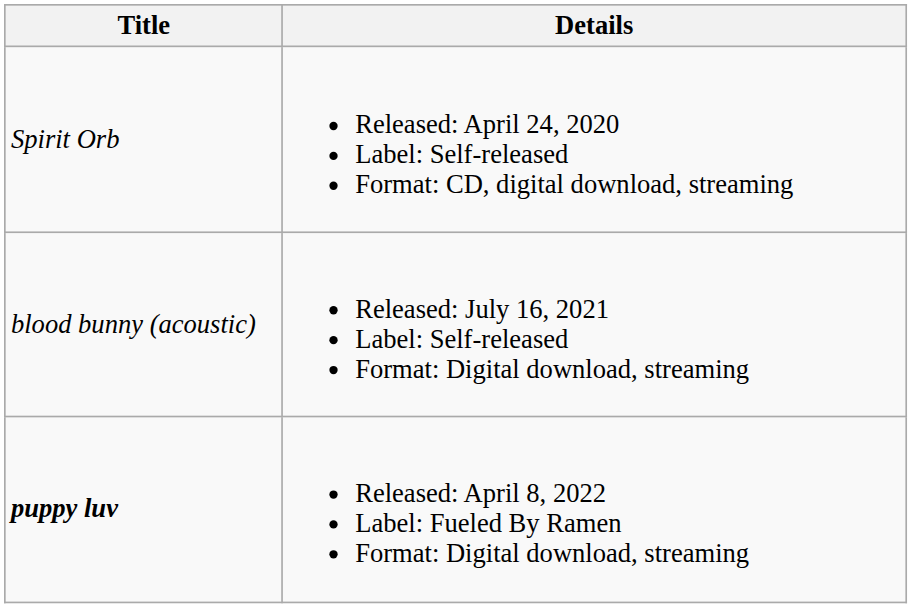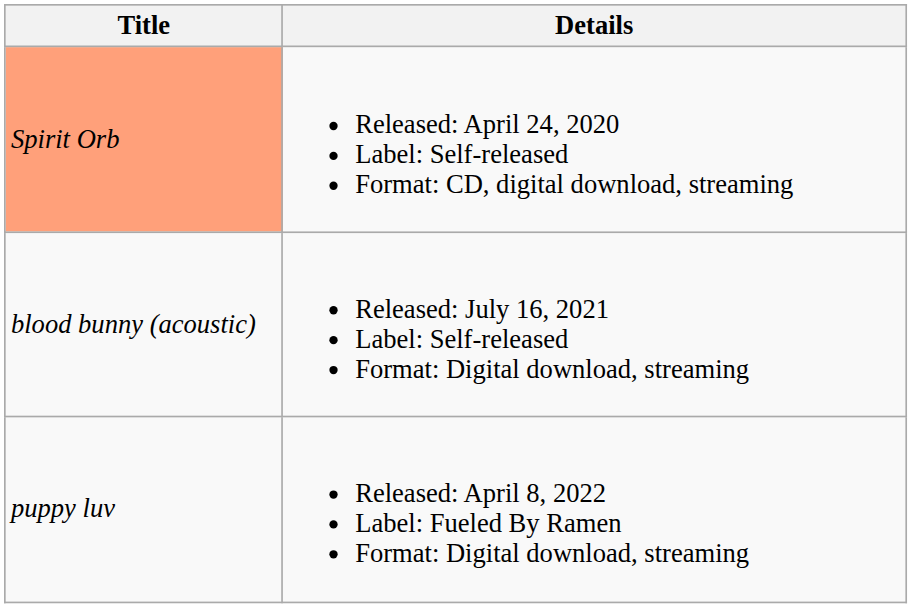(65, 139) no background -> (65, 139) lightsalmon background
(64, 508) bold -> (63, 508) normal
